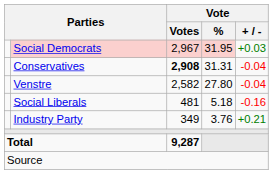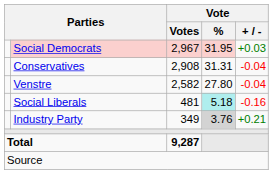(185, 66) bold -> (185, 66) normal
(222, 102) no background -> (222, 102) paleturquoise background
(222, 119) no background -> (222, 119) lightgrey background
